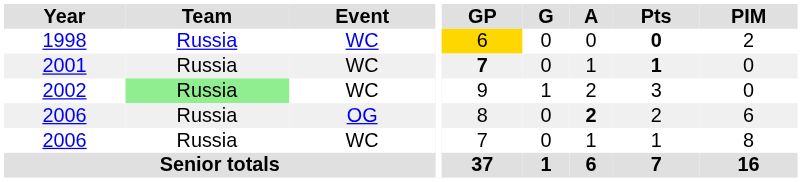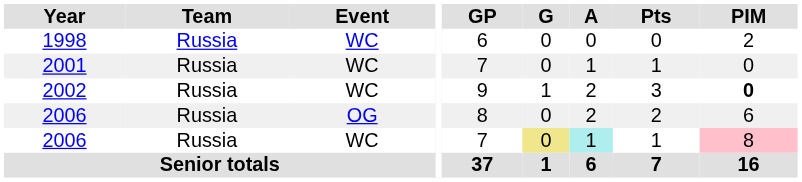(482, 41) gold background -> (482, 41) no background
(656, 41) bold -> (656, 41) normal
(482, 65) bold -> (482, 65) normal
(656, 65) bold -> (656, 65) normal
(207, 90) lightgreen background -> (207, 90) no background
(749, 90) normal -> (749, 90) bold
(591, 115) bold -> (591, 115) normal
(546, 140) no background -> (546, 140) khaki background
(591, 140) no background -> (591, 140) paleturquoise background
(749, 140) no background -> (749, 140) pink background
